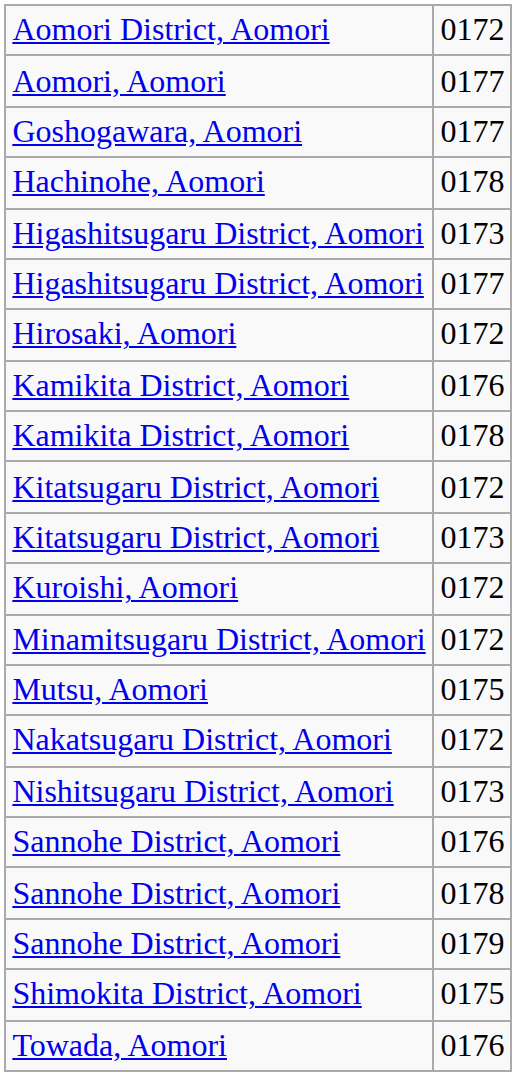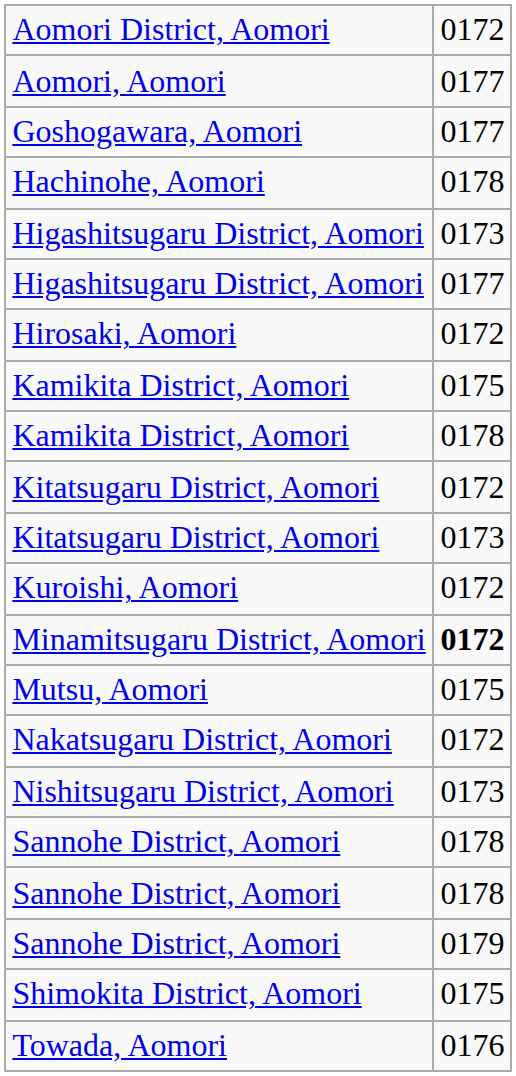(472, 385) 0176 -> (472, 385) 0175
(472, 638) normal -> (472, 638) bold
(472, 841) 0176 -> (472, 841) 0178
